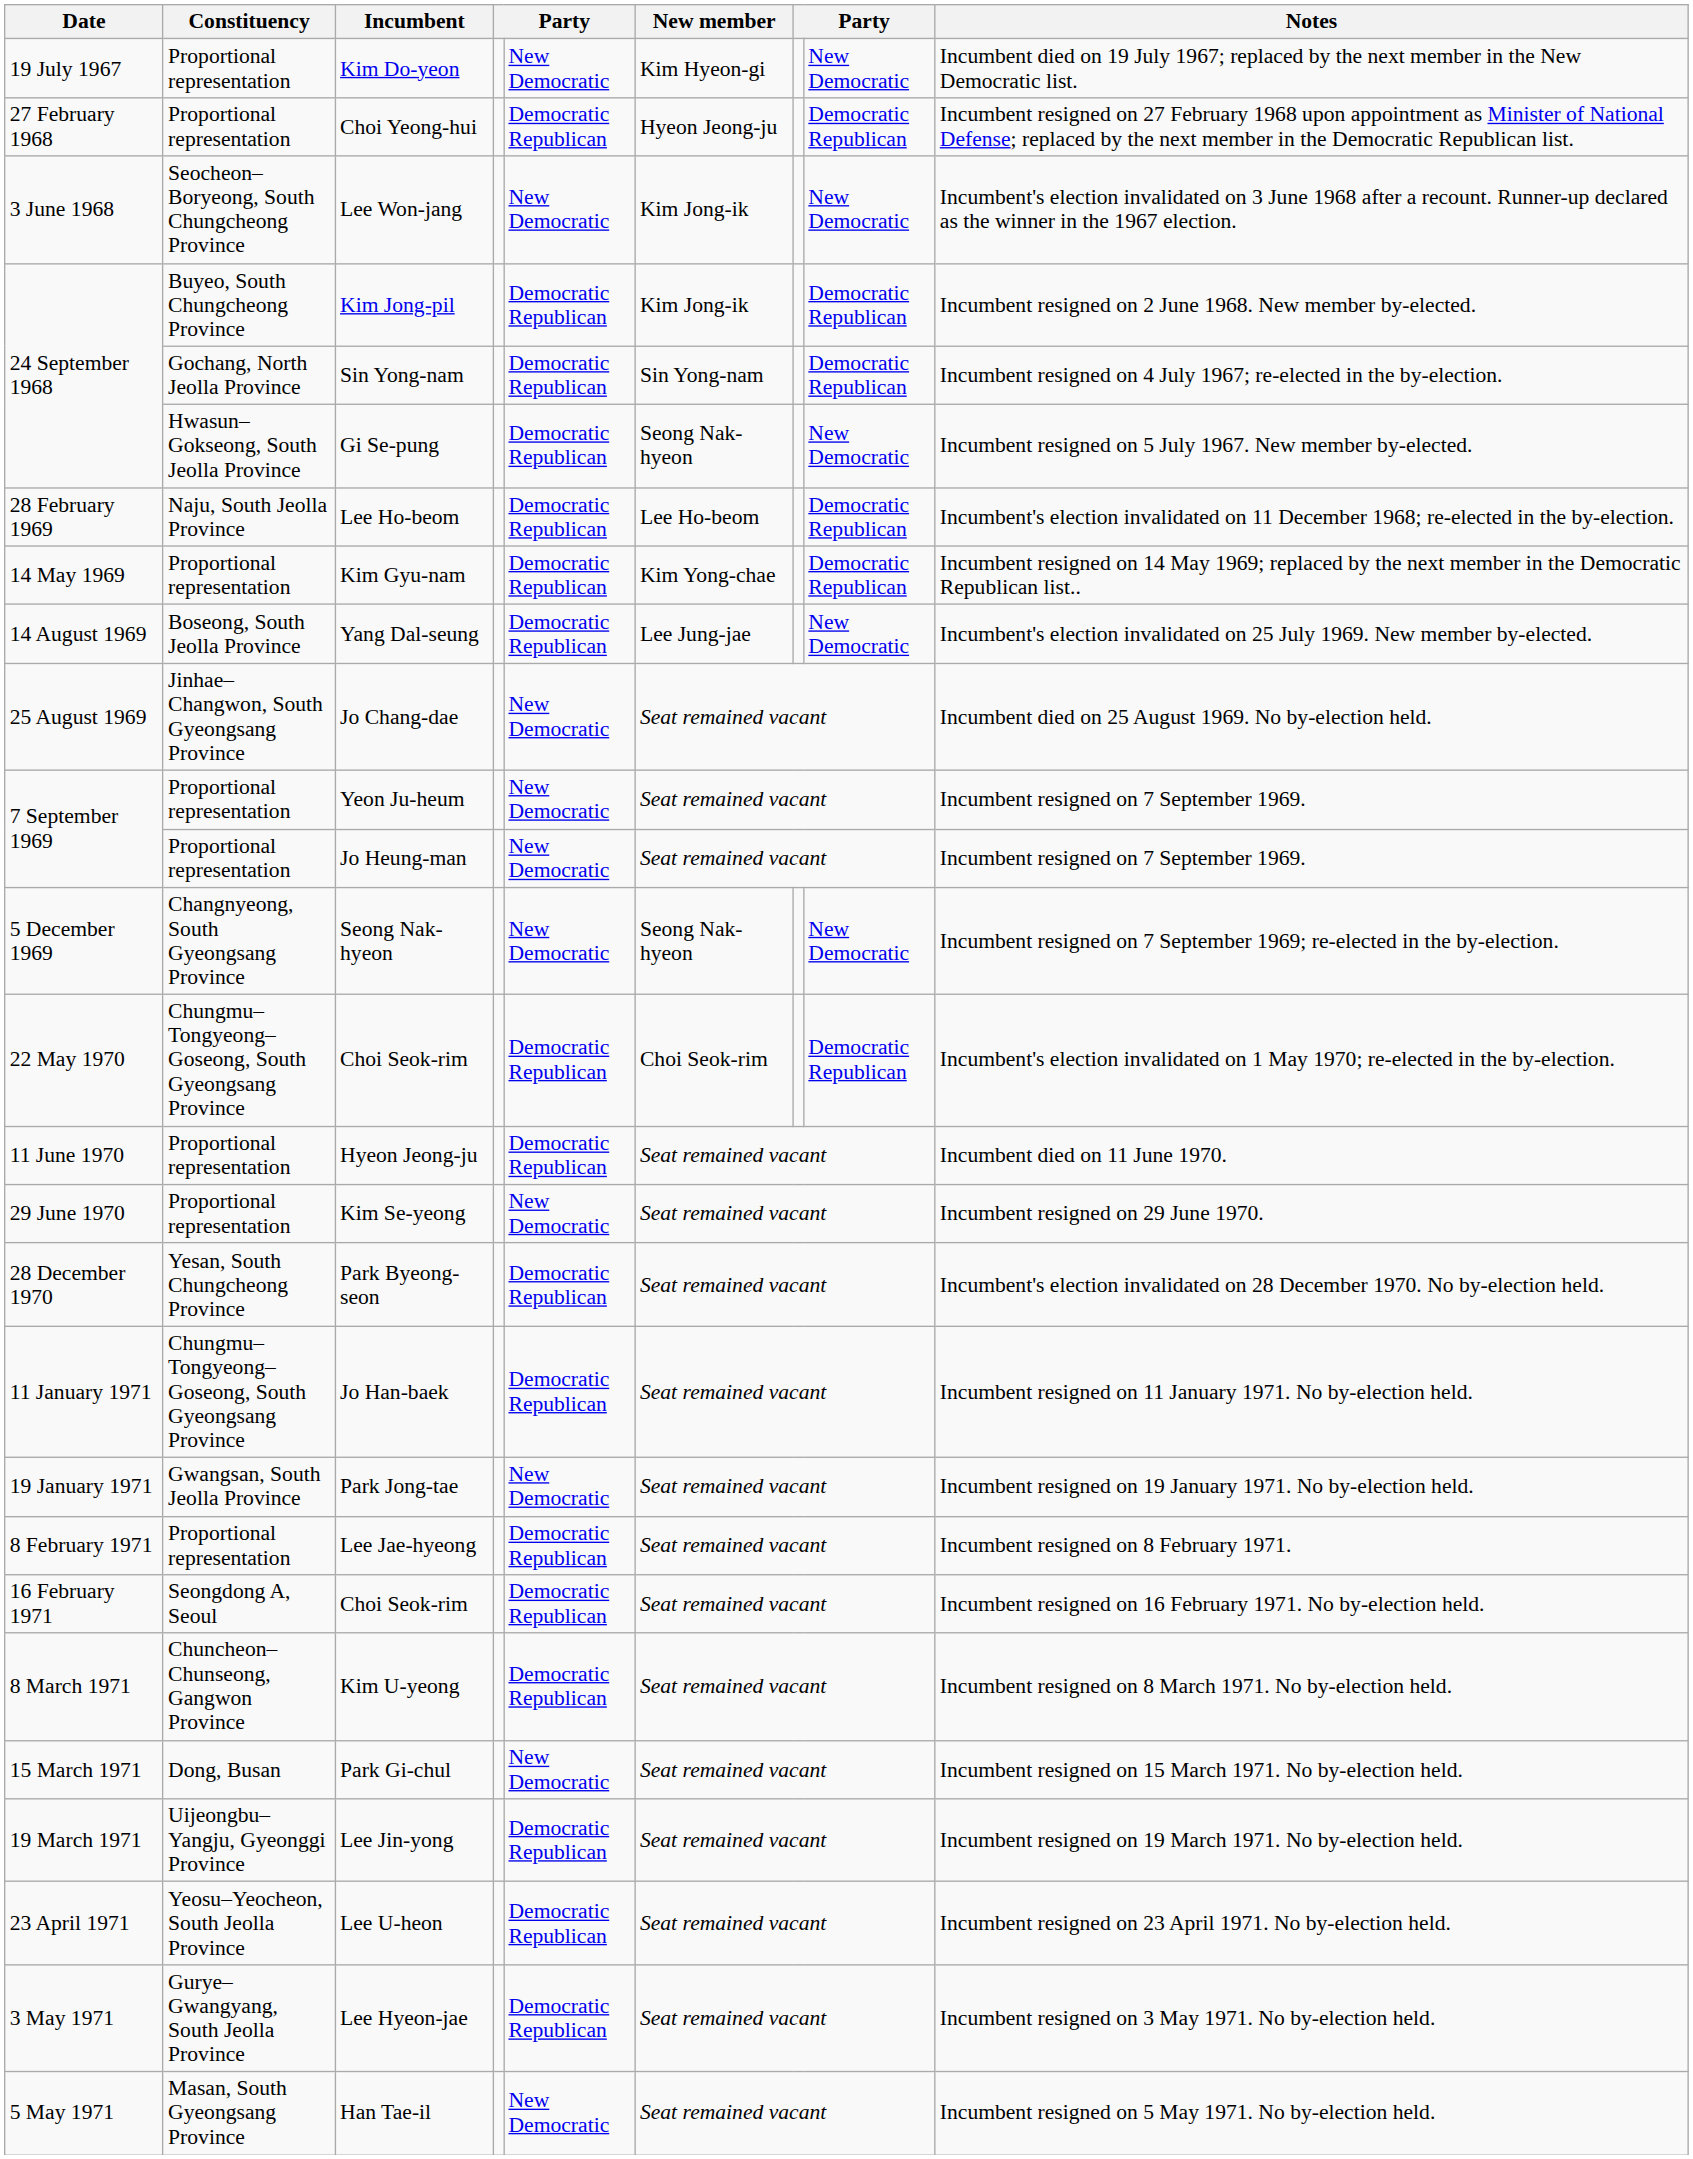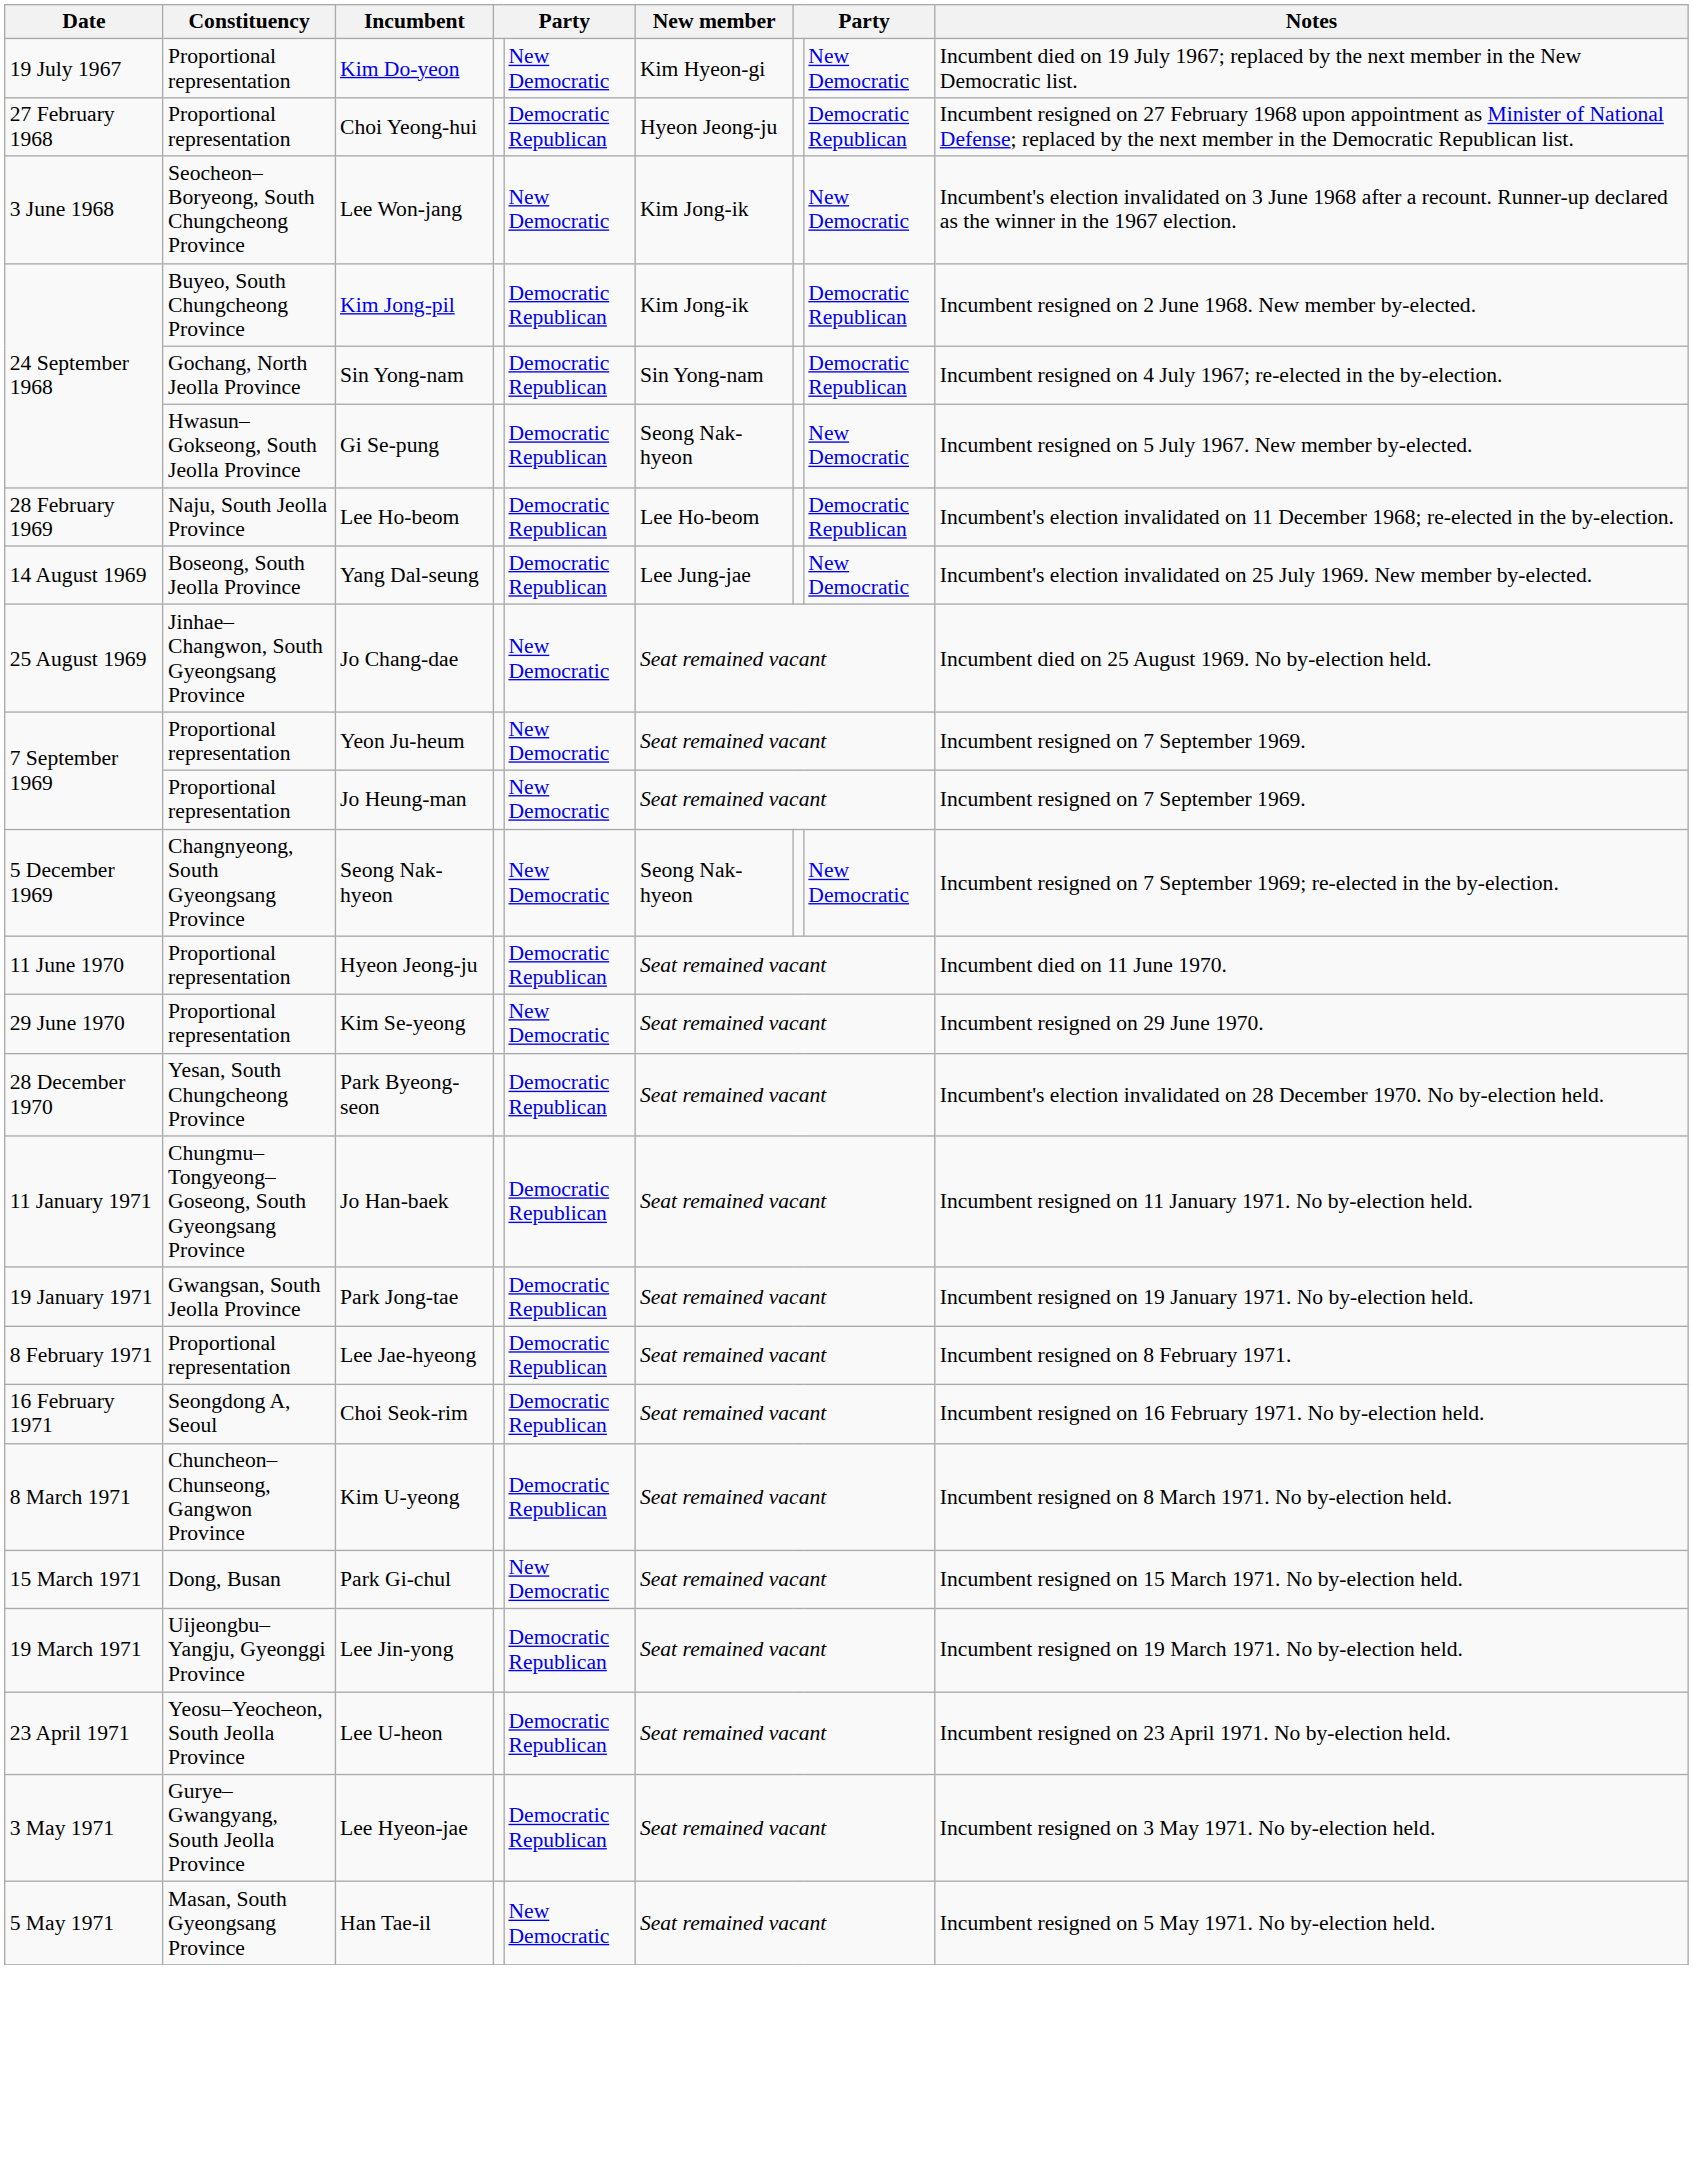- row: (67, 575)
- row: (67, 1060)
(559, 1486) New Democratic -> (559, 1296) Democratic Republican
